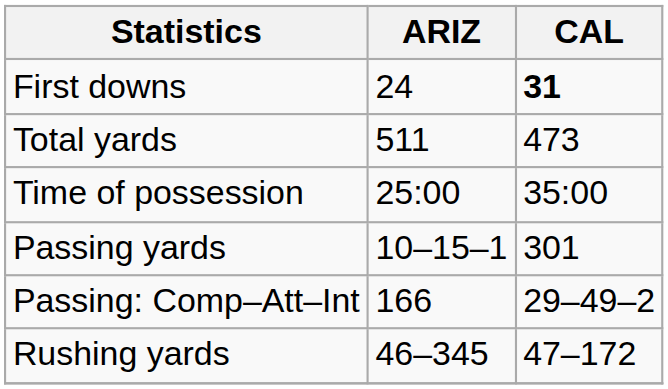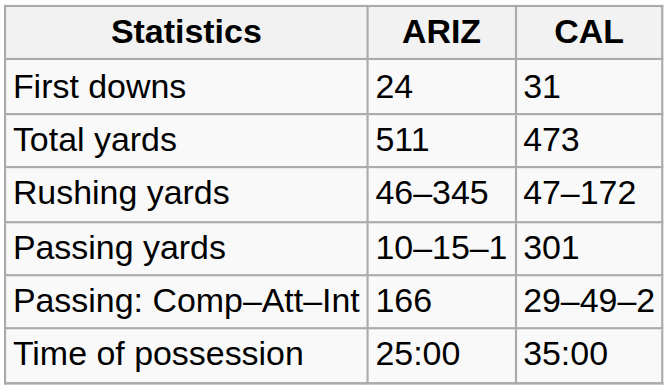(542, 86) bold -> (542, 86) normal
rows swapped: (121, 355) <-> (158, 193)
